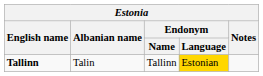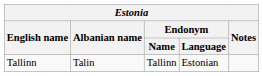(23, 63) bold -> (22, 63) normal
(200, 63) gold background -> (200, 63) no background
